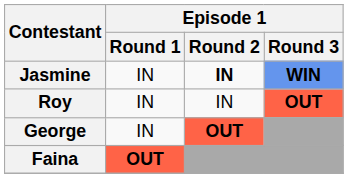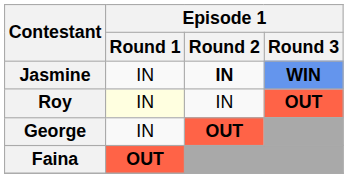(145, 103) no background -> (145, 103) lightyellow background
